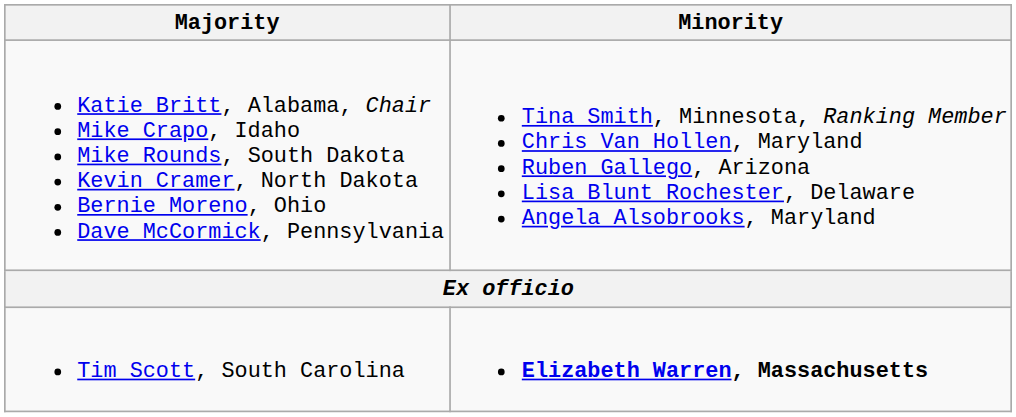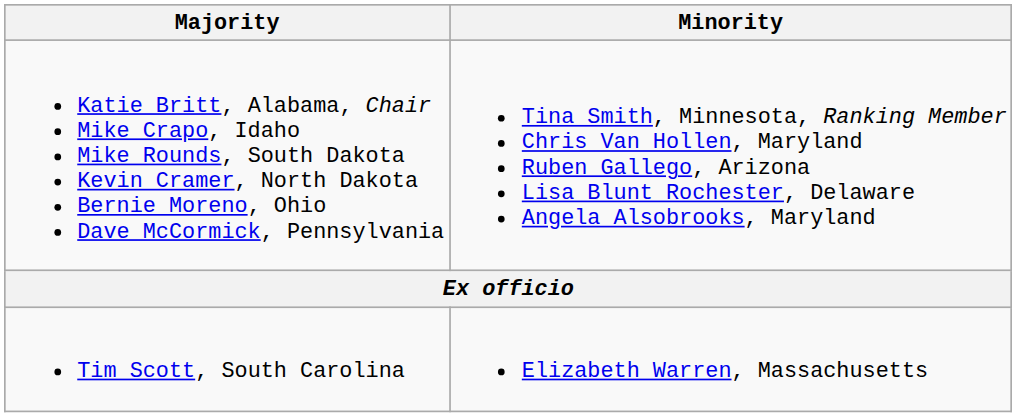(731, 371) bold -> (731, 371) normal
